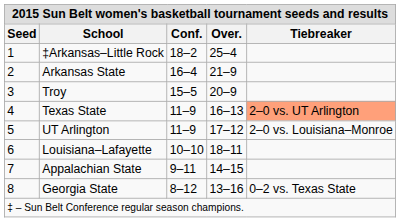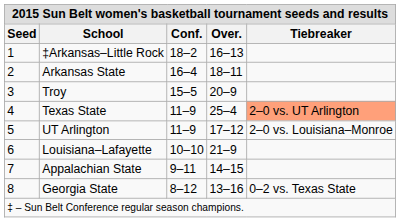(223, 53) 25–4 -> (227, 53) 16–13
(223, 72) 21–9 -> (226, 72) 18–11
(227, 111) 16–13 -> (223, 111) 25–4
(226, 150) 18–11 -> (223, 150) 21–9
